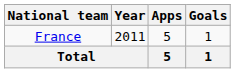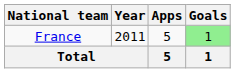(208, 36) no background -> (208, 36) lightgreen background
